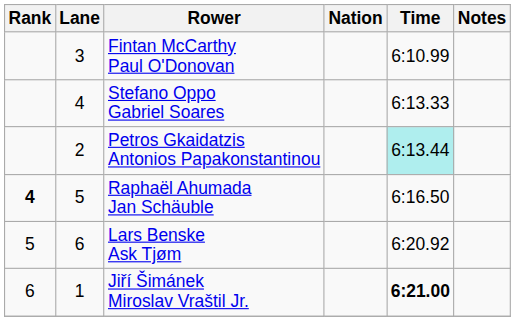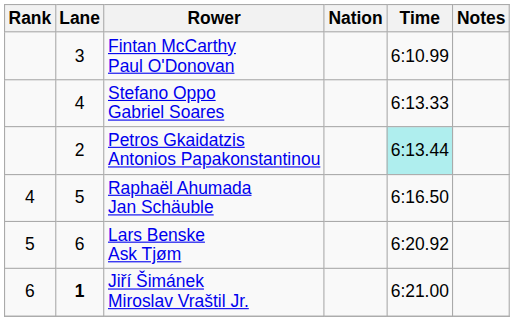(30, 197) bold -> (30, 197) normal
(80, 292) normal -> (80, 292) bold
(420, 292) bold -> (420, 292) normal
